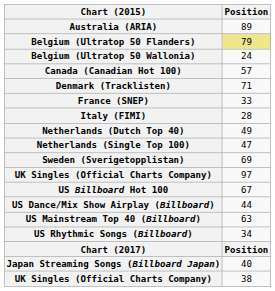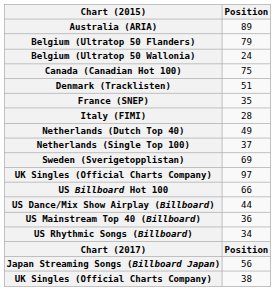(246, 41) khaki background -> (246, 41) no background
(246, 71) 57 -> (246, 71) 75
(246, 86) 71 -> (246, 86) 51
(246, 101) 33 -> (246, 101) 35
(246, 145) 47 -> (246, 145) 37
(246, 190) 67 -> (246, 190) 66
(246, 219) 63 -> (246, 219) 36
(246, 264) 40 -> (246, 264) 56
